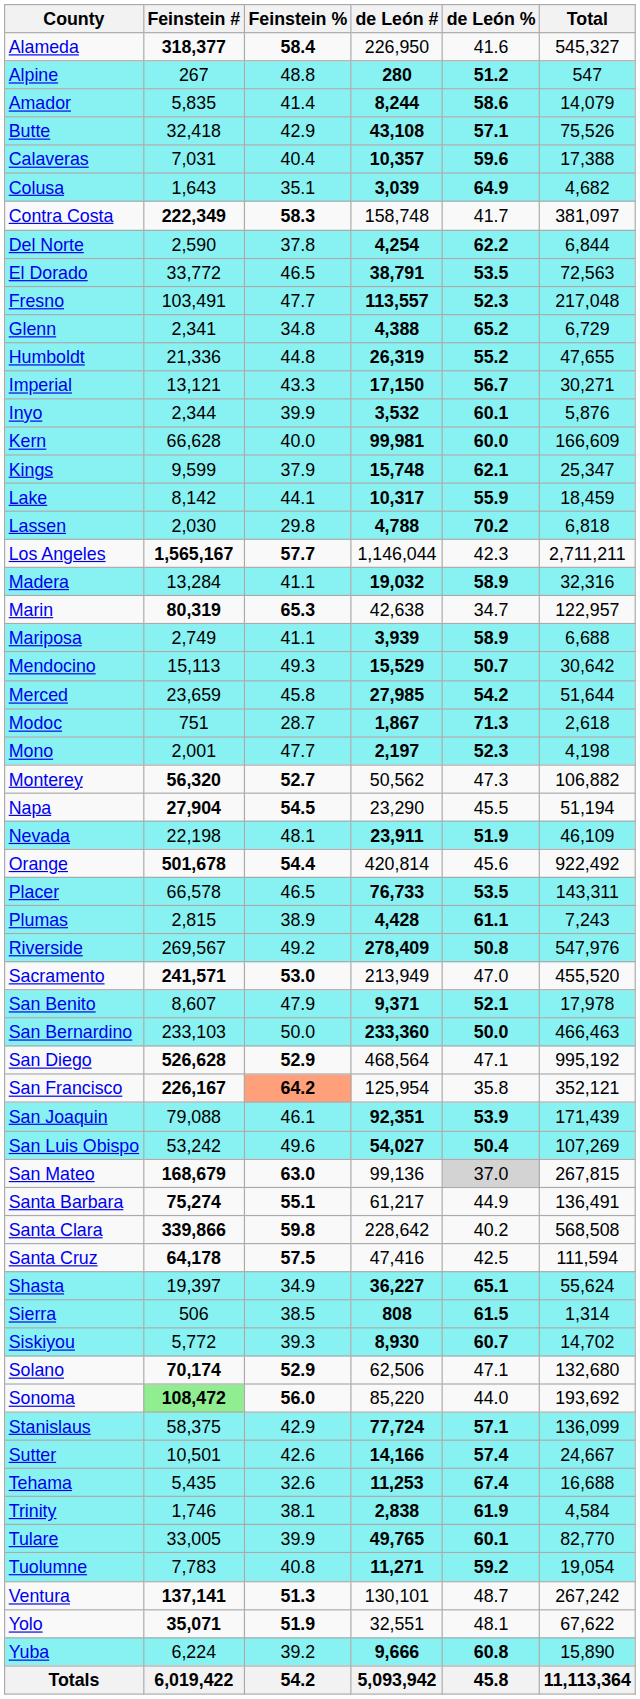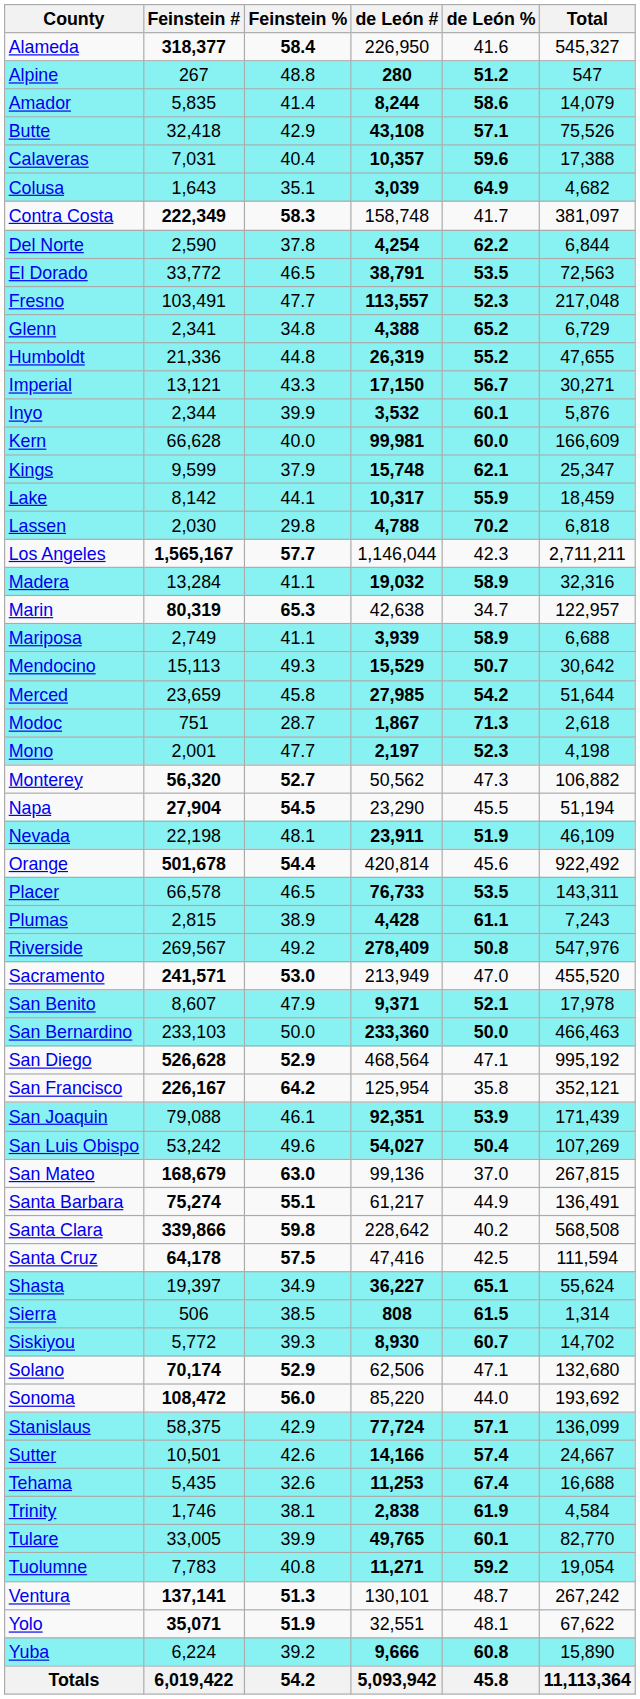(298, 1089) lightsalmon background -> (298, 1089) no background
(491, 1173) lightgrey background -> (491, 1173) no background
(194, 1398) lightgreen background -> (194, 1398) no background
